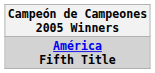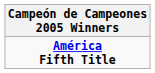(77, 53) lightgrey background -> (77, 53) no background
